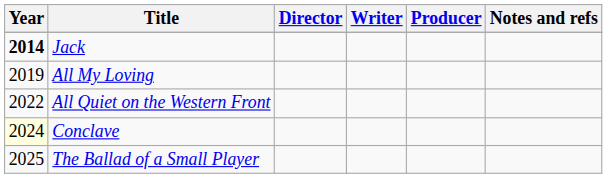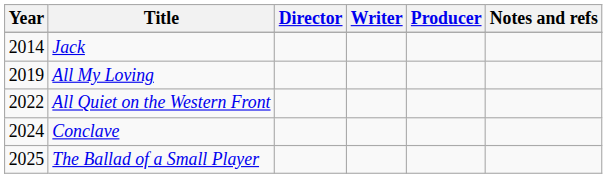(26, 46) bold -> (26, 46) normal
(26, 131) lightyellow background -> (26, 131) no background
